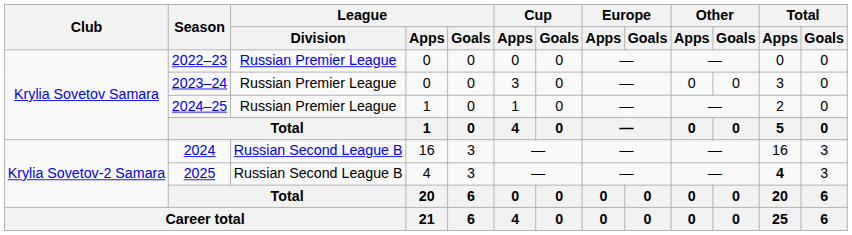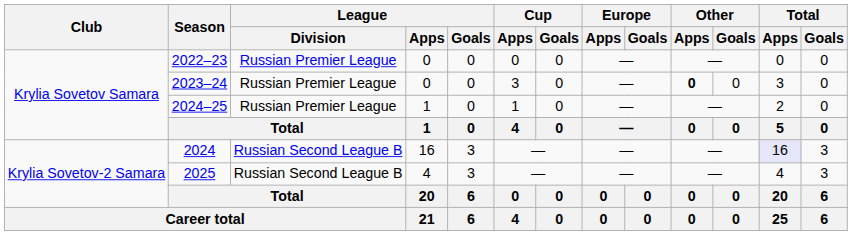(692, 83) normal -> (692, 83) bold
(780, 151) no background -> (780, 151) lavender background
(780, 173) bold -> (780, 173) normal
